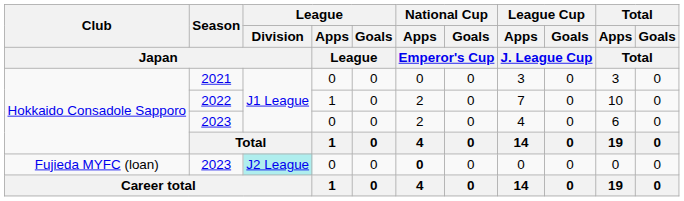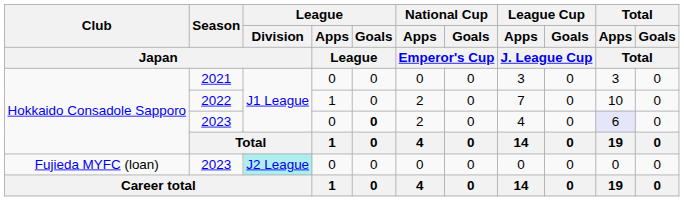(374, 121) normal -> (374, 121) bold
(615, 121) no background -> (615, 121) lavender background
(420, 164) bold -> (420, 164) normal
